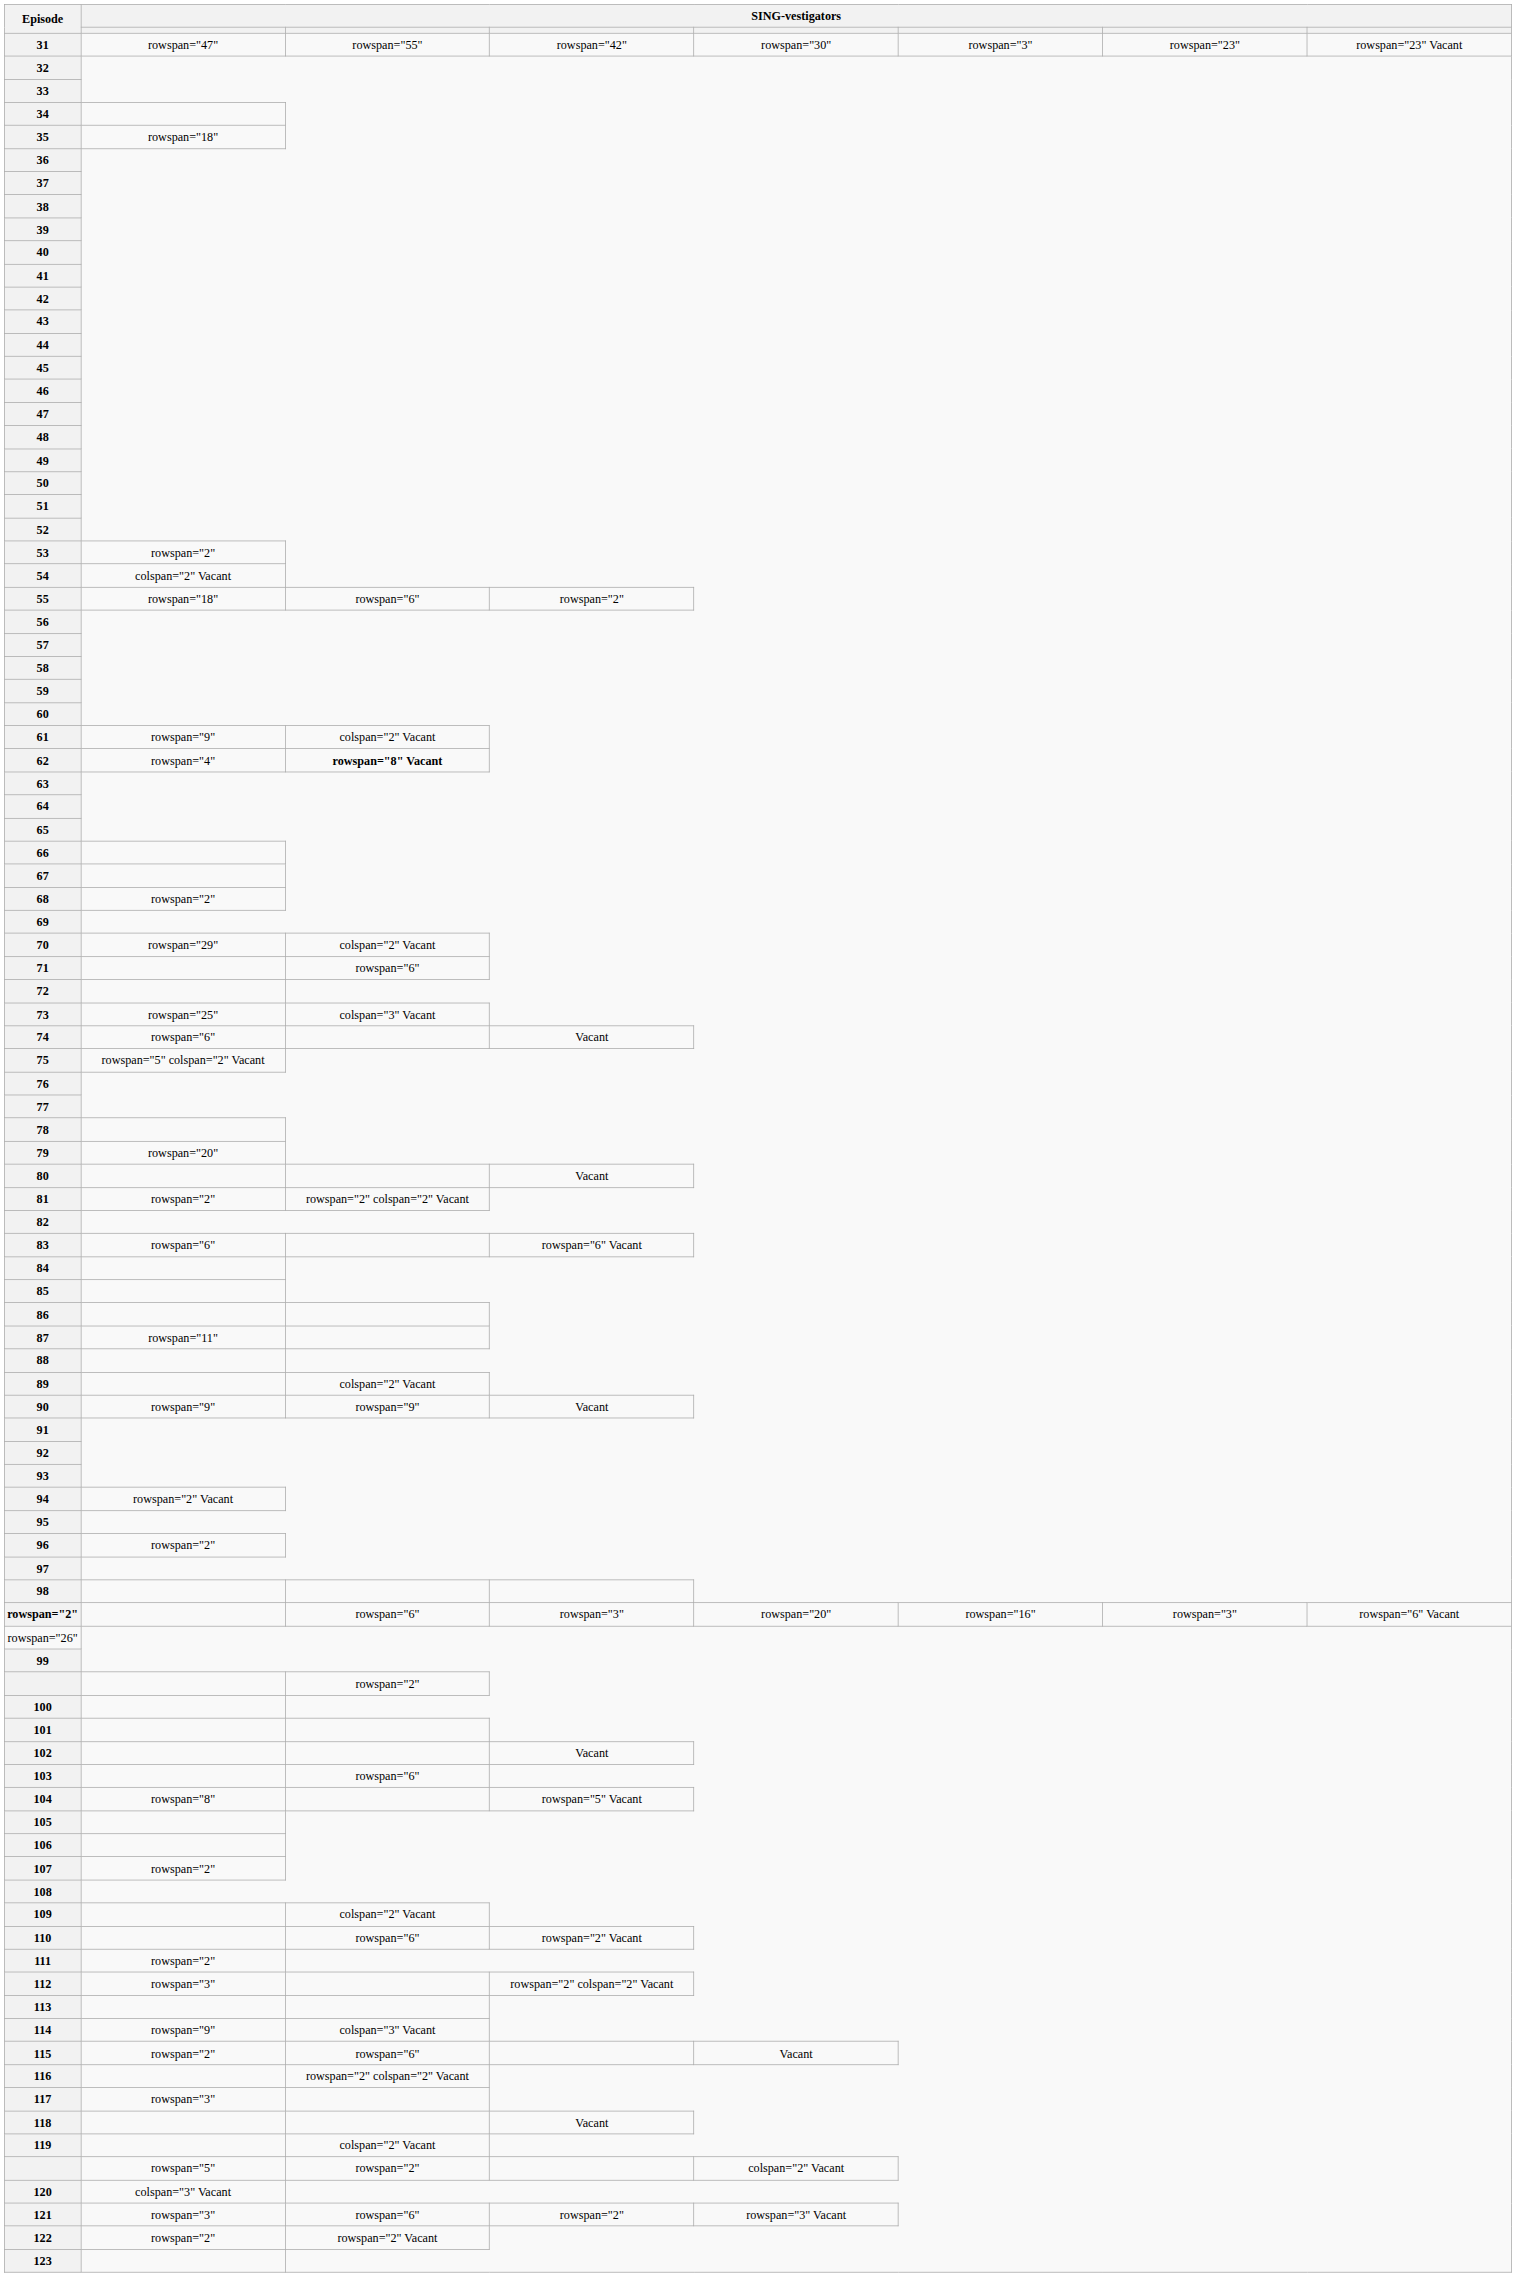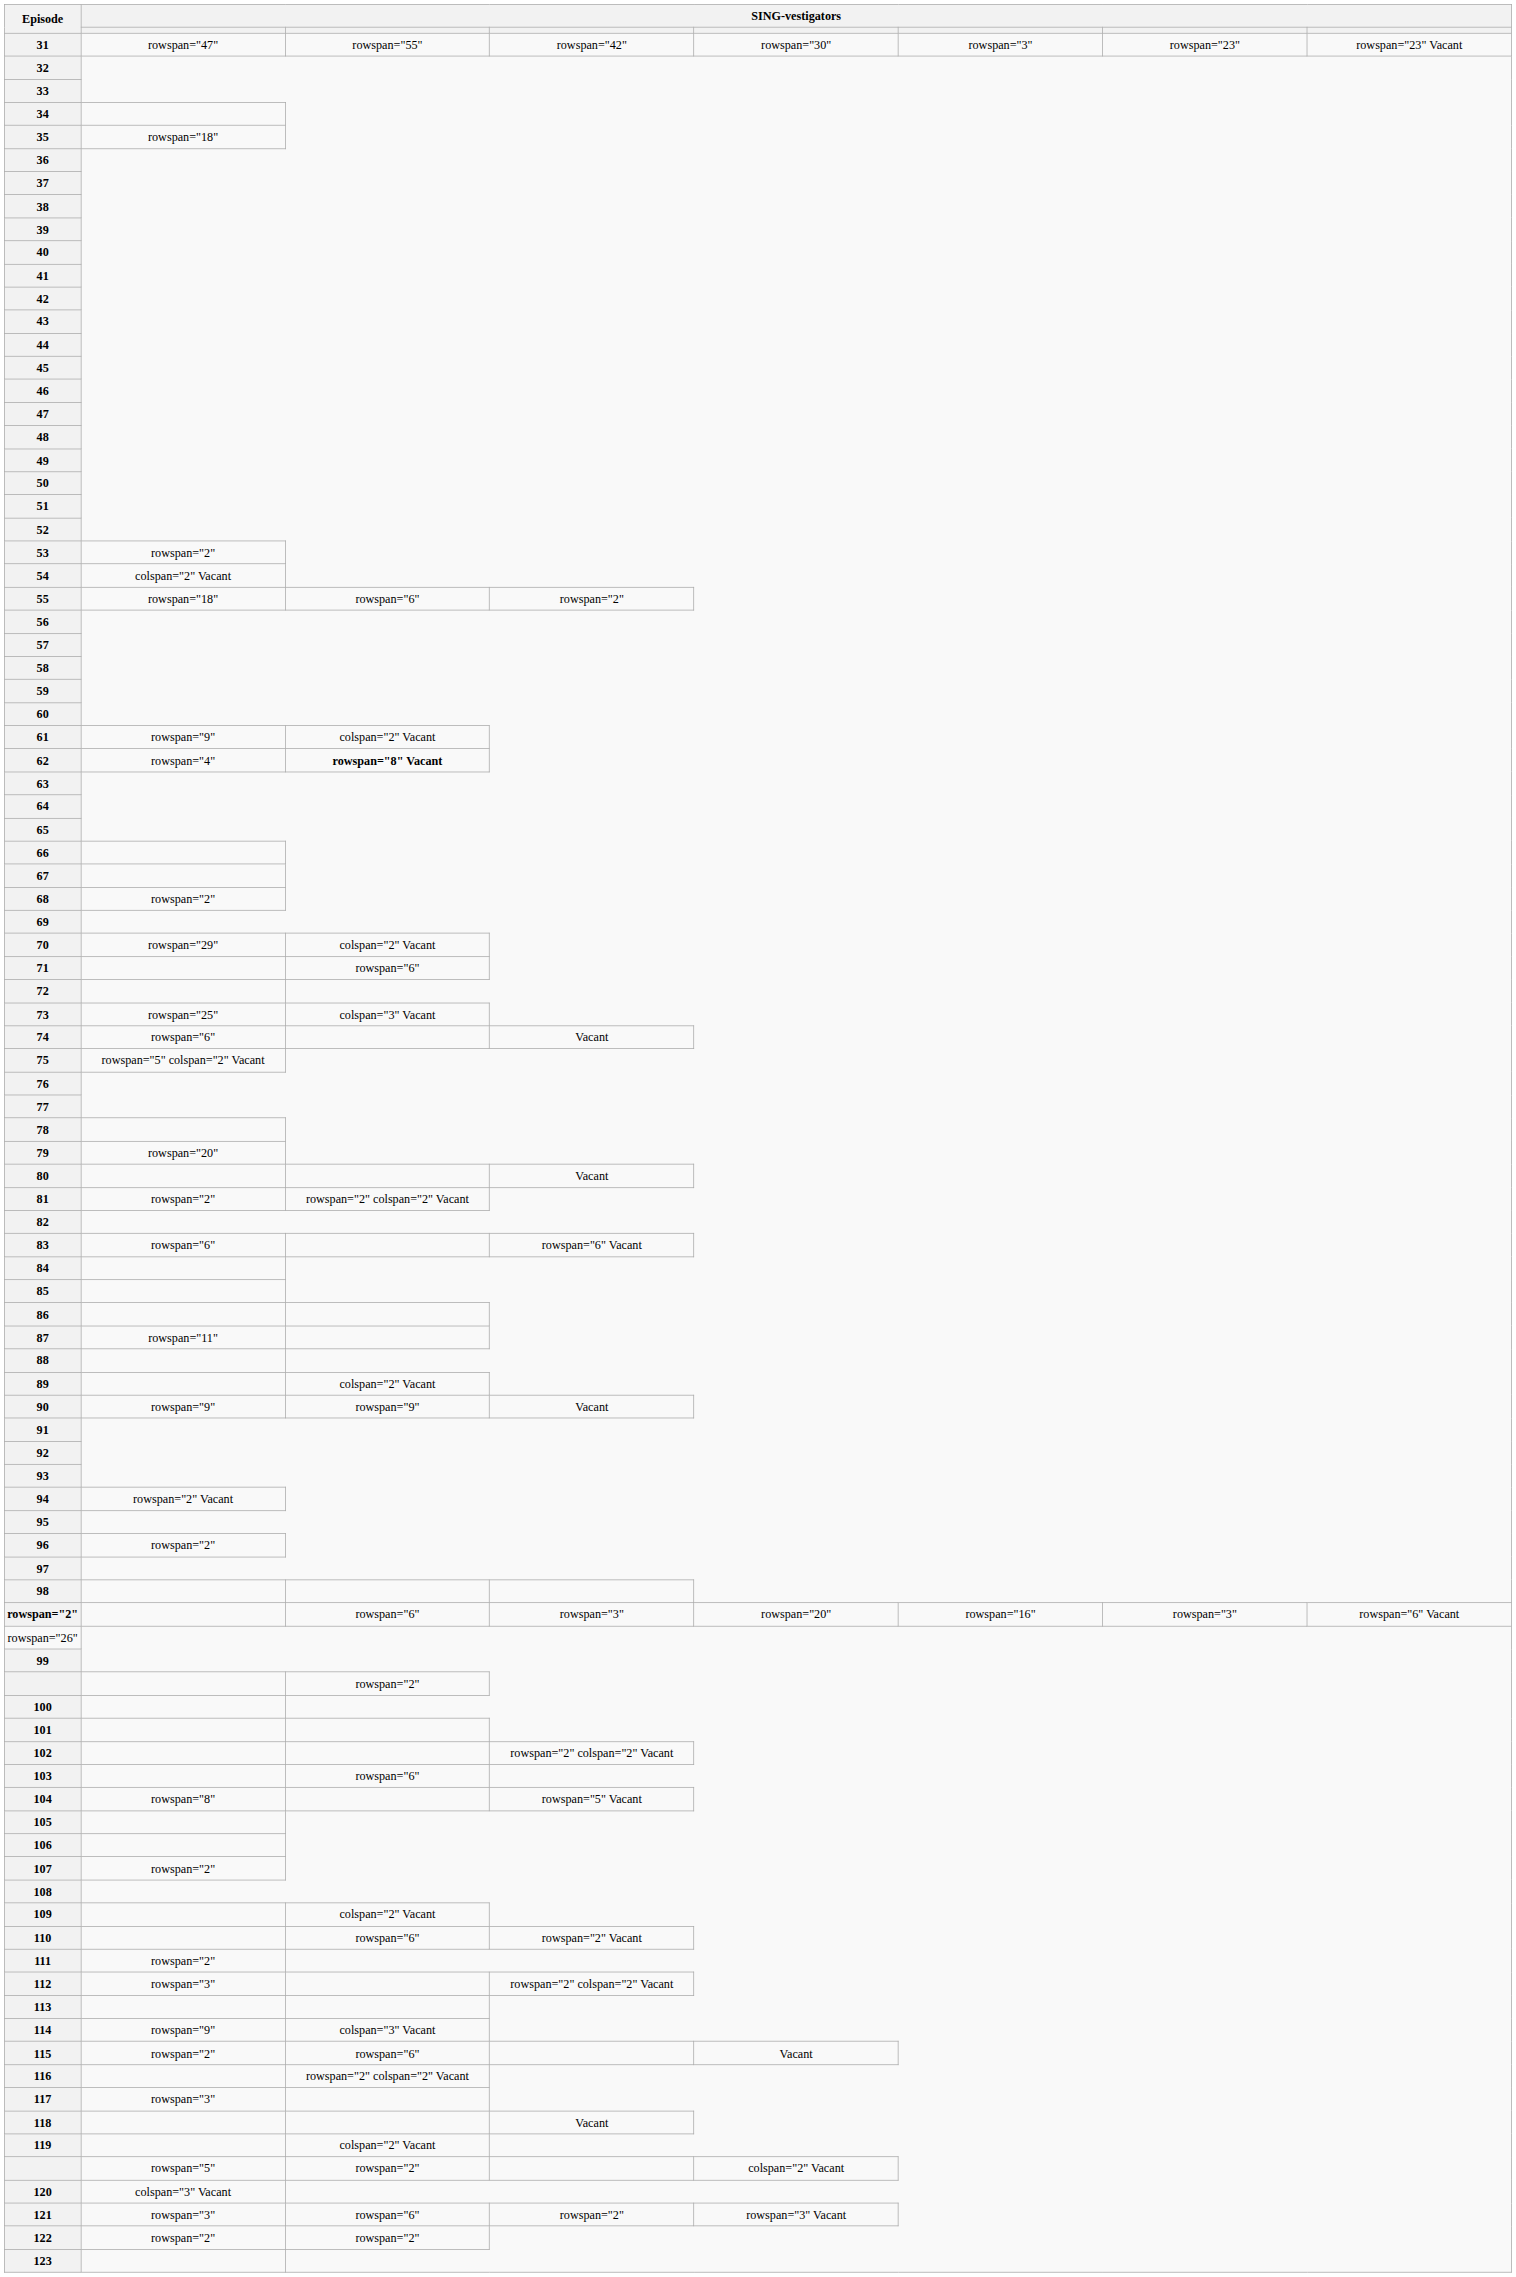(592, 1753) Vacant -> (592, 1753) rowspan="2" colspan="2" Vacant
(387, 2238) rowspan="2" Vacant -> (387, 2238) rowspan="2"
